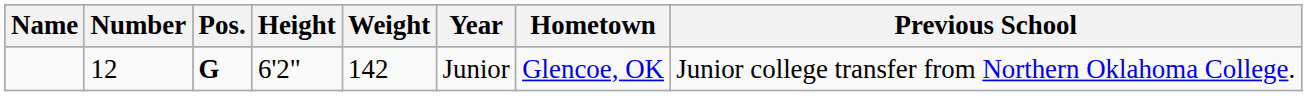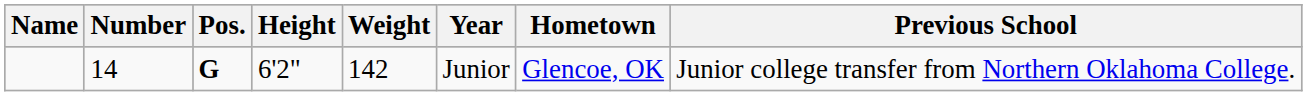(104, 68) 12 -> (104, 68) 14
